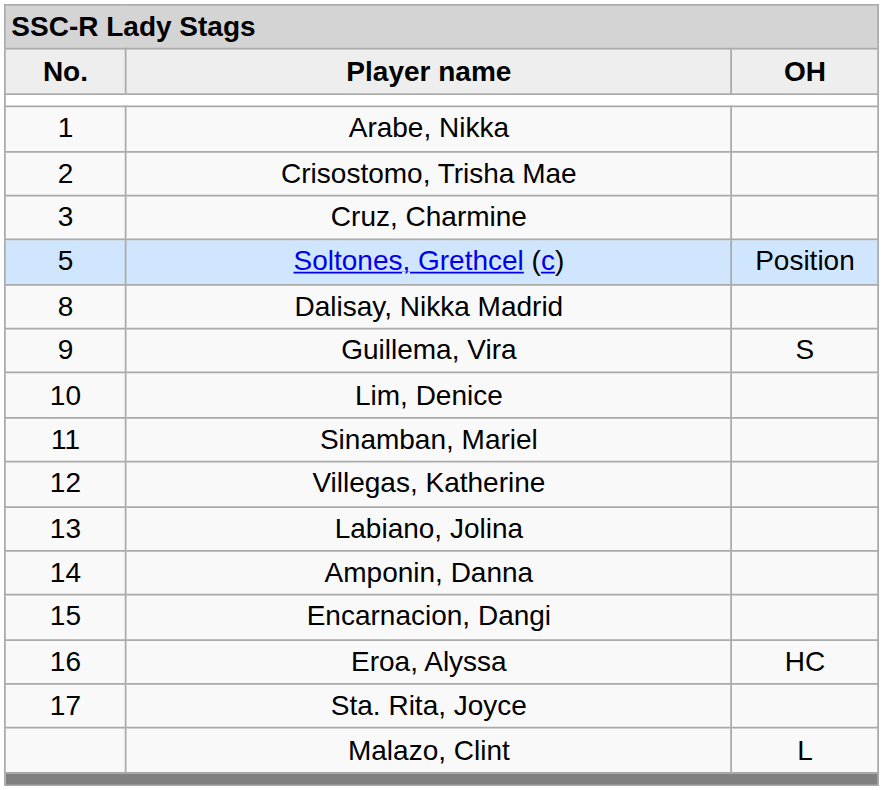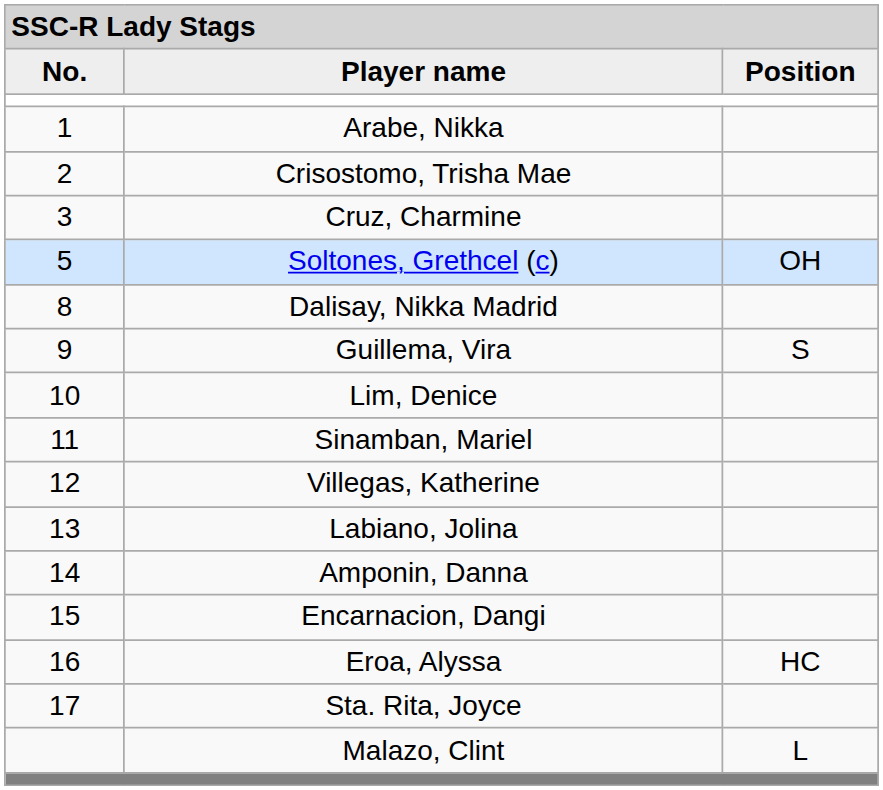(805, 71) OH -> (800, 71) Position
(805, 261) Position -> (800, 261) OH
